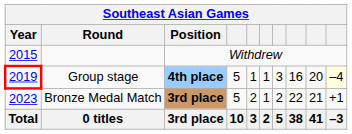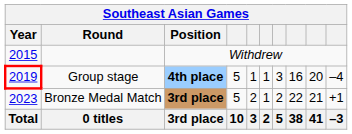(336, 77) lightyellow background -> (336, 77) no background
